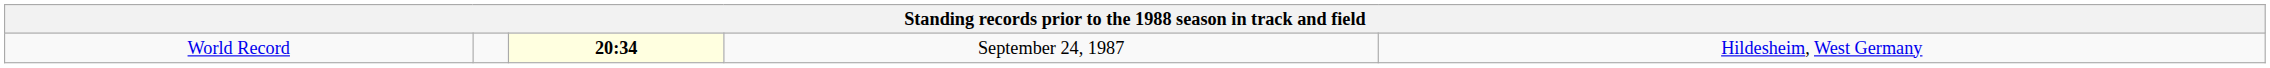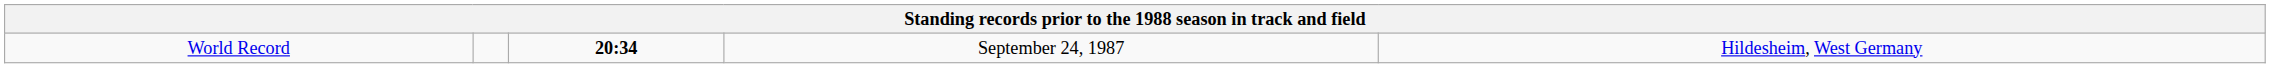(616, 47) lightyellow background -> (616, 47) no background
